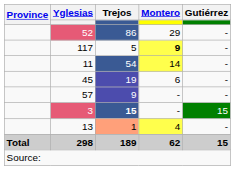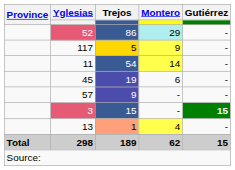(175, 33) no background -> (175, 33) paleturquoise background
(134, 48) no background -> (134, 48) gold background
(177, 48) bold -> (177, 48) normal
(131, 111) bold -> (131, 111) normal
(223, 111) normal -> (223, 111) bold
